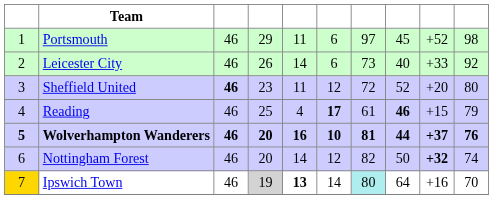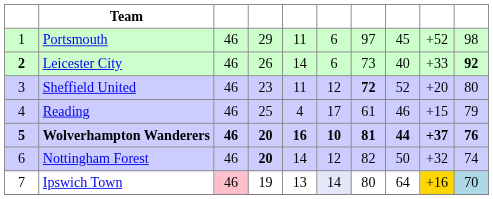(22, 63) normal -> (22, 63) bold
(471, 63) normal -> (471, 63) bold
(231, 87) bold -> (231, 87) normal
(368, 87) normal -> (368, 87) bold
(334, 111) bold -> (334, 111) normal
(403, 111) bold -> (403, 111) normal
(265, 158) normal -> (265, 158) bold
(437, 158) bold -> (437, 158) normal
(22, 182) gold background -> (22, 182) no background
(231, 182) no background -> (231, 182) pink background
(265, 182) lightgrey background -> (265, 182) no background
(300, 182) bold -> (300, 182) normal
(334, 182) no background -> (334, 182) lavender background
(368, 182) paleturquoise background -> (368, 182) no background
(437, 182) no background -> (437, 182) gold background
(471, 182) no background -> (471, 182) lightblue background
